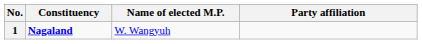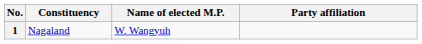(50, 30) bold -> (49, 30) normal
